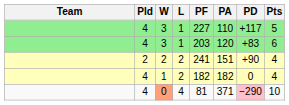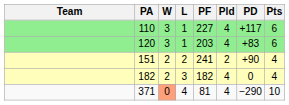columns swapped: (145, 12) <-> (225, 12)
(274, 28) 5 -> (274, 28) 6
(164, 76) 1 -> (167, 76) 2
(181, 76) 2 -> (184, 76) 3
(251, 92) pink background -> (251, 92) no background
